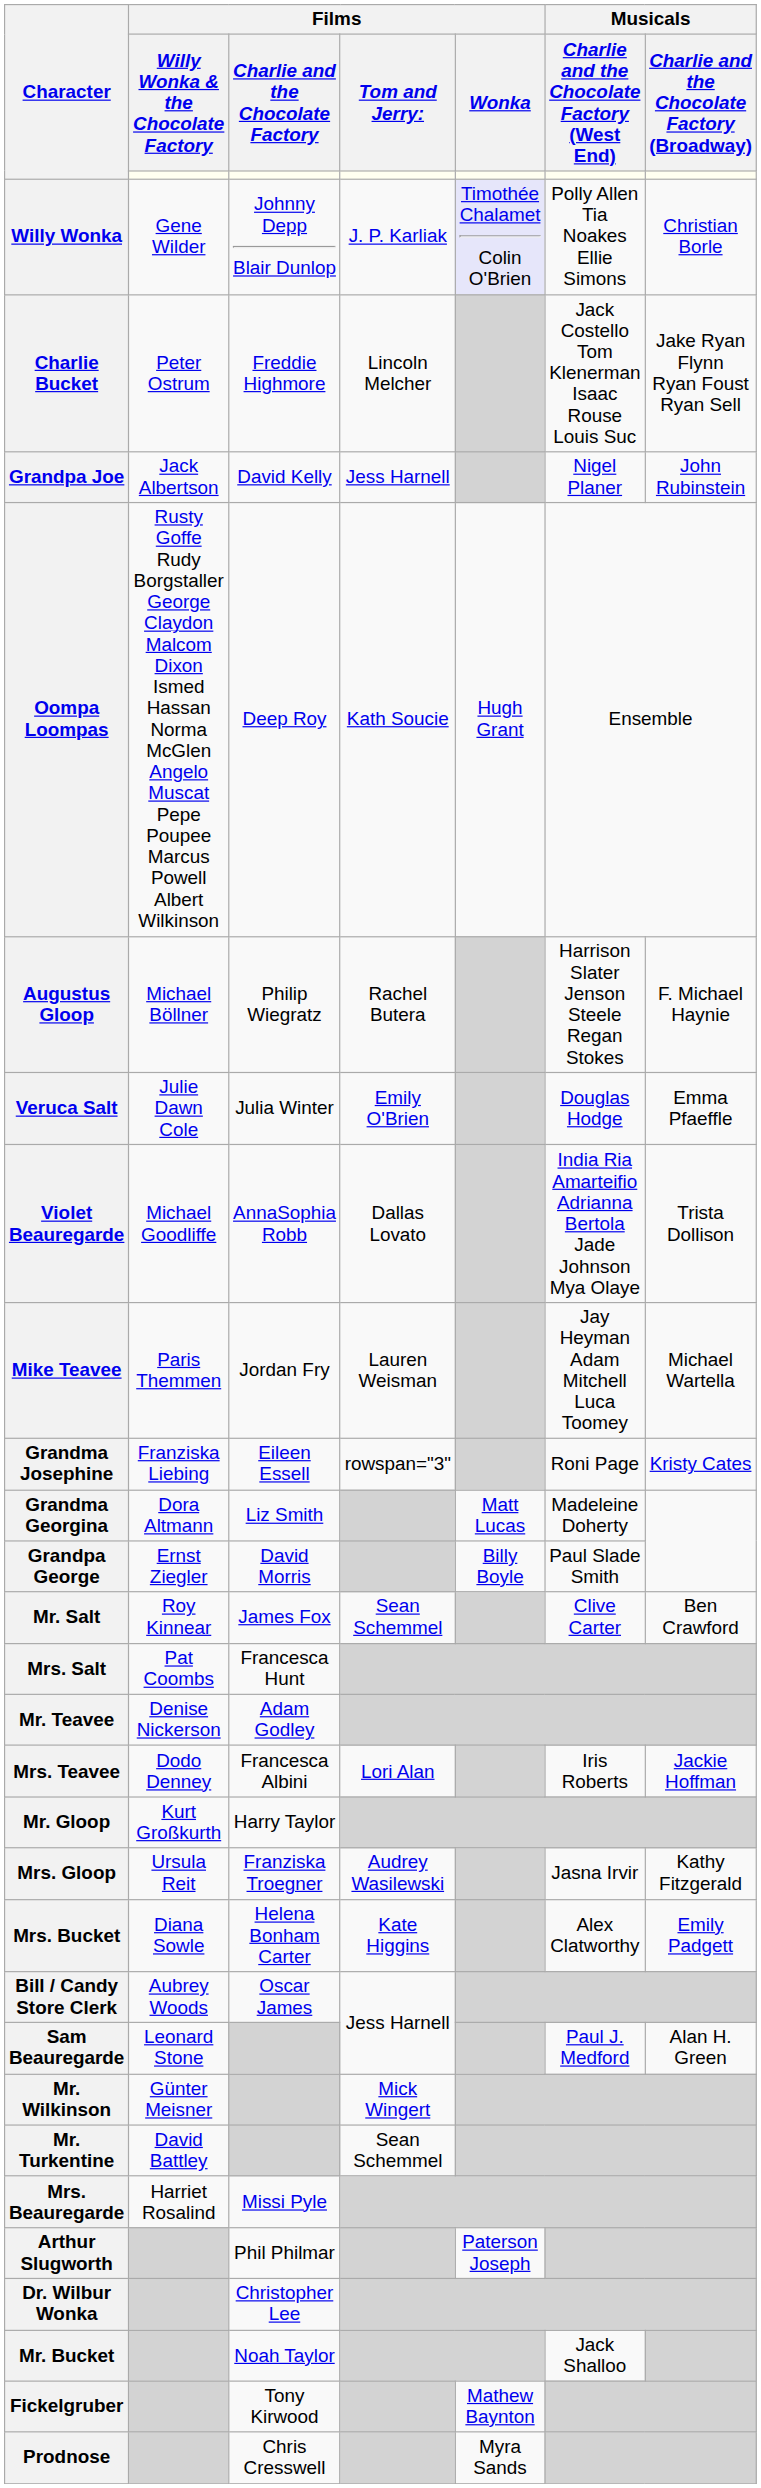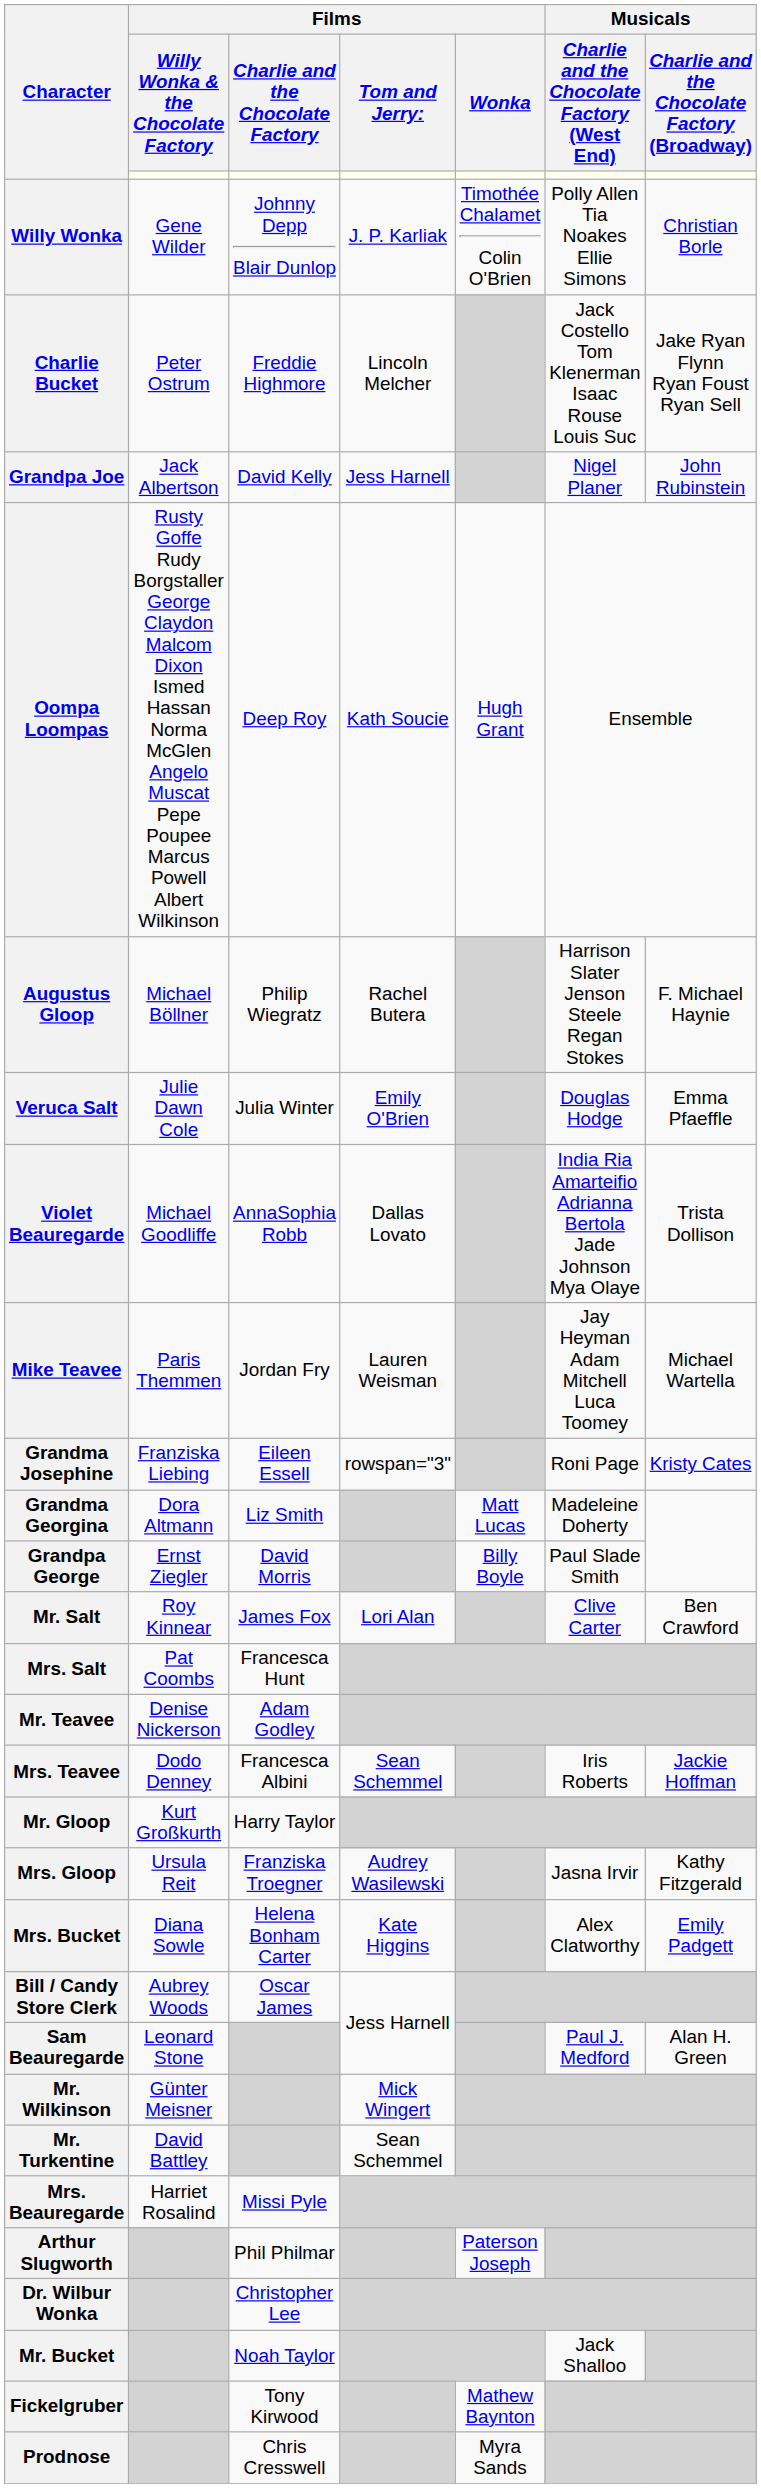(500, 236) lavender background -> (500, 236) no background
(398, 1617) Sean Schemmel -> (398, 1617) Lori Alan
(398, 1771) Lori Alan -> (398, 1771) Sean Schemmel
